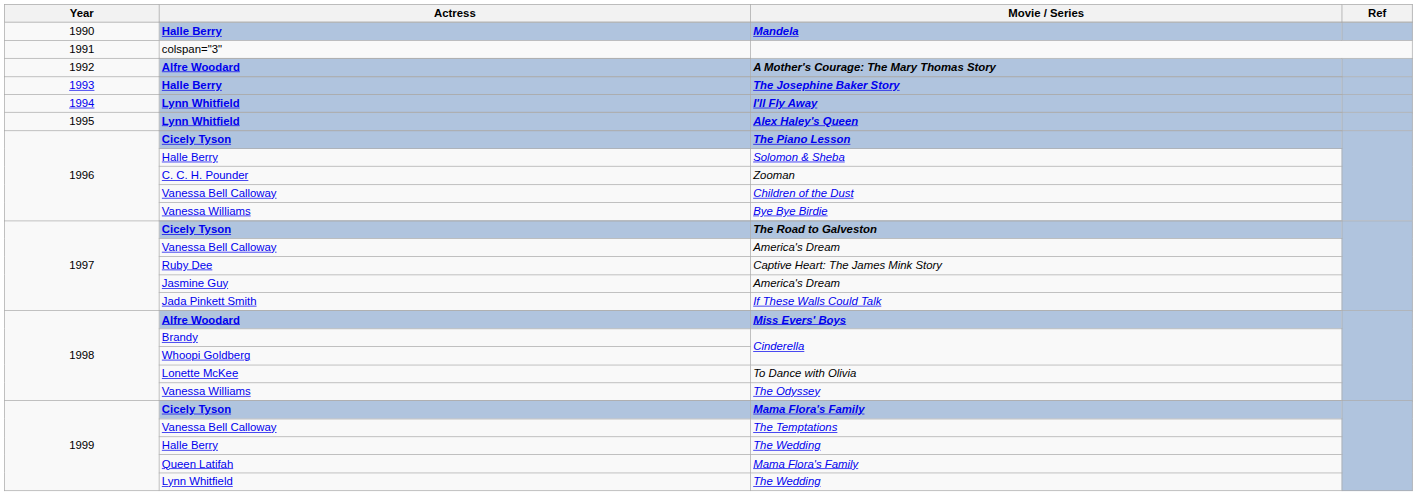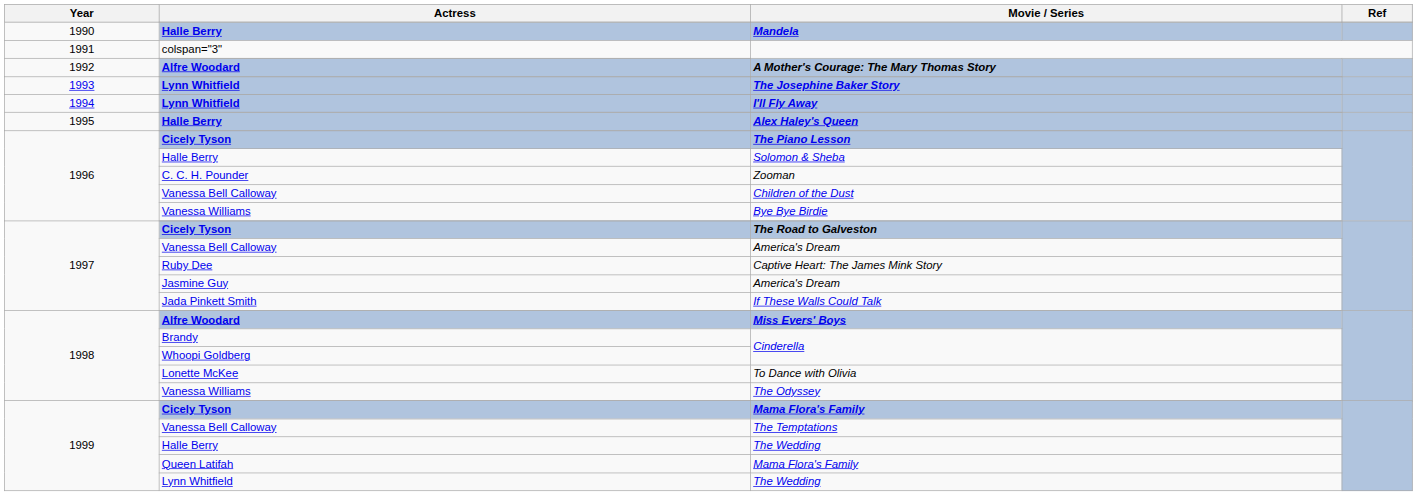(192, 85) Halle Berry -> (201, 85) Lynn Whitfield
(201, 121) Lynn Whitfield -> (192, 121) Halle Berry
